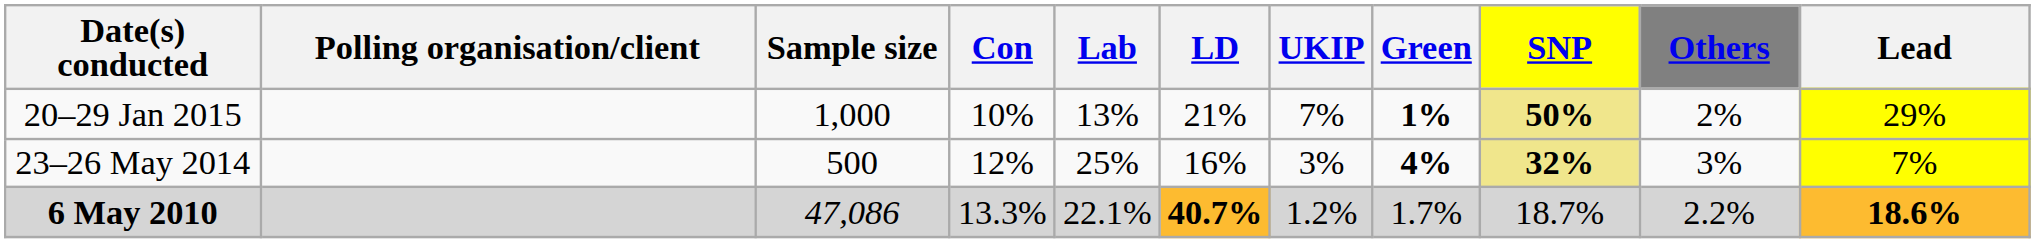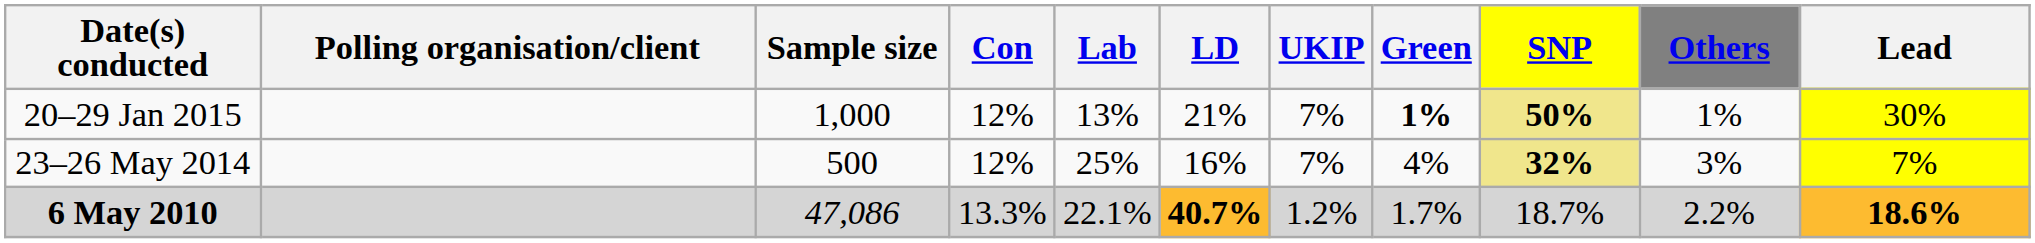(1002, 113) 10% -> (1002, 113) 12%
(1719, 113) 2% -> (1719, 113) 1%
(1915, 113) 29% -> (1915, 113) 30%
(1322, 163) 3% -> (1322, 163) 7%
(1426, 163) bold -> (1426, 163) normal
